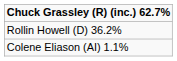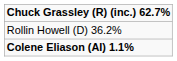(68, 47) normal -> (70, 47) bold
